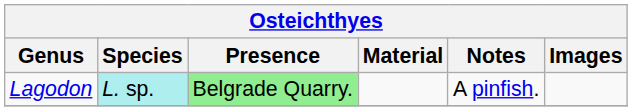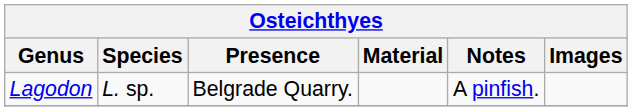(128, 88) paleturquoise background -> (128, 88) no background
(273, 88) lightgreen background -> (273, 88) no background
